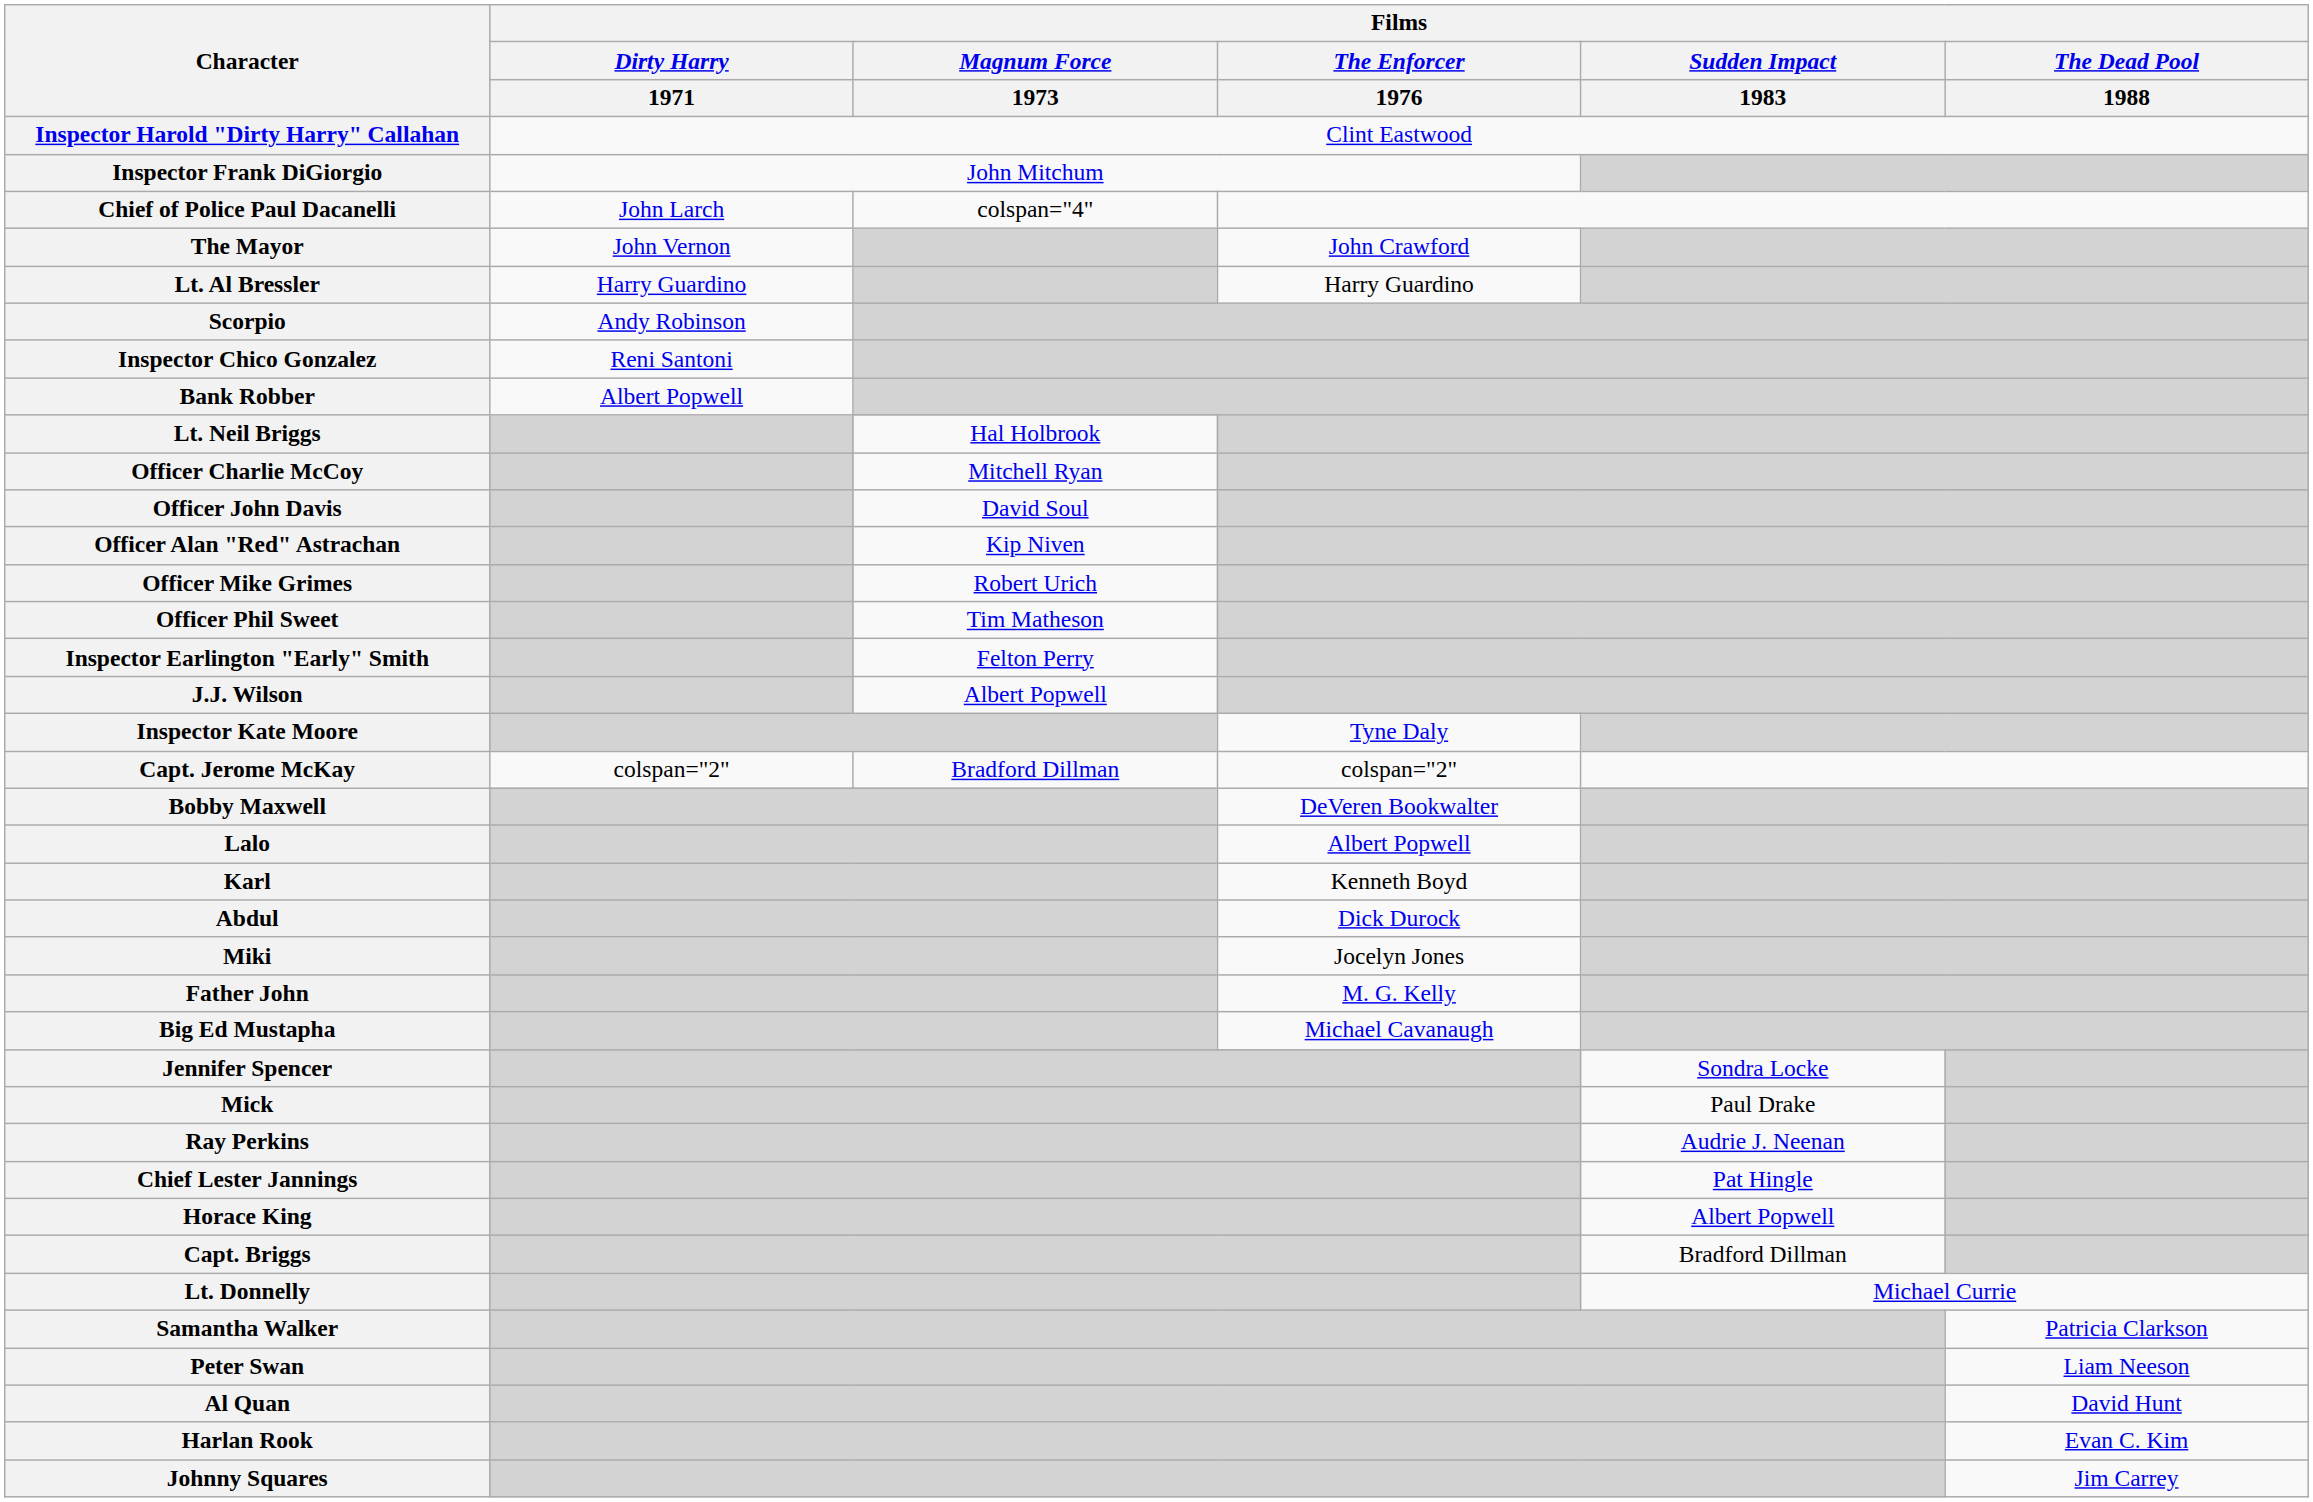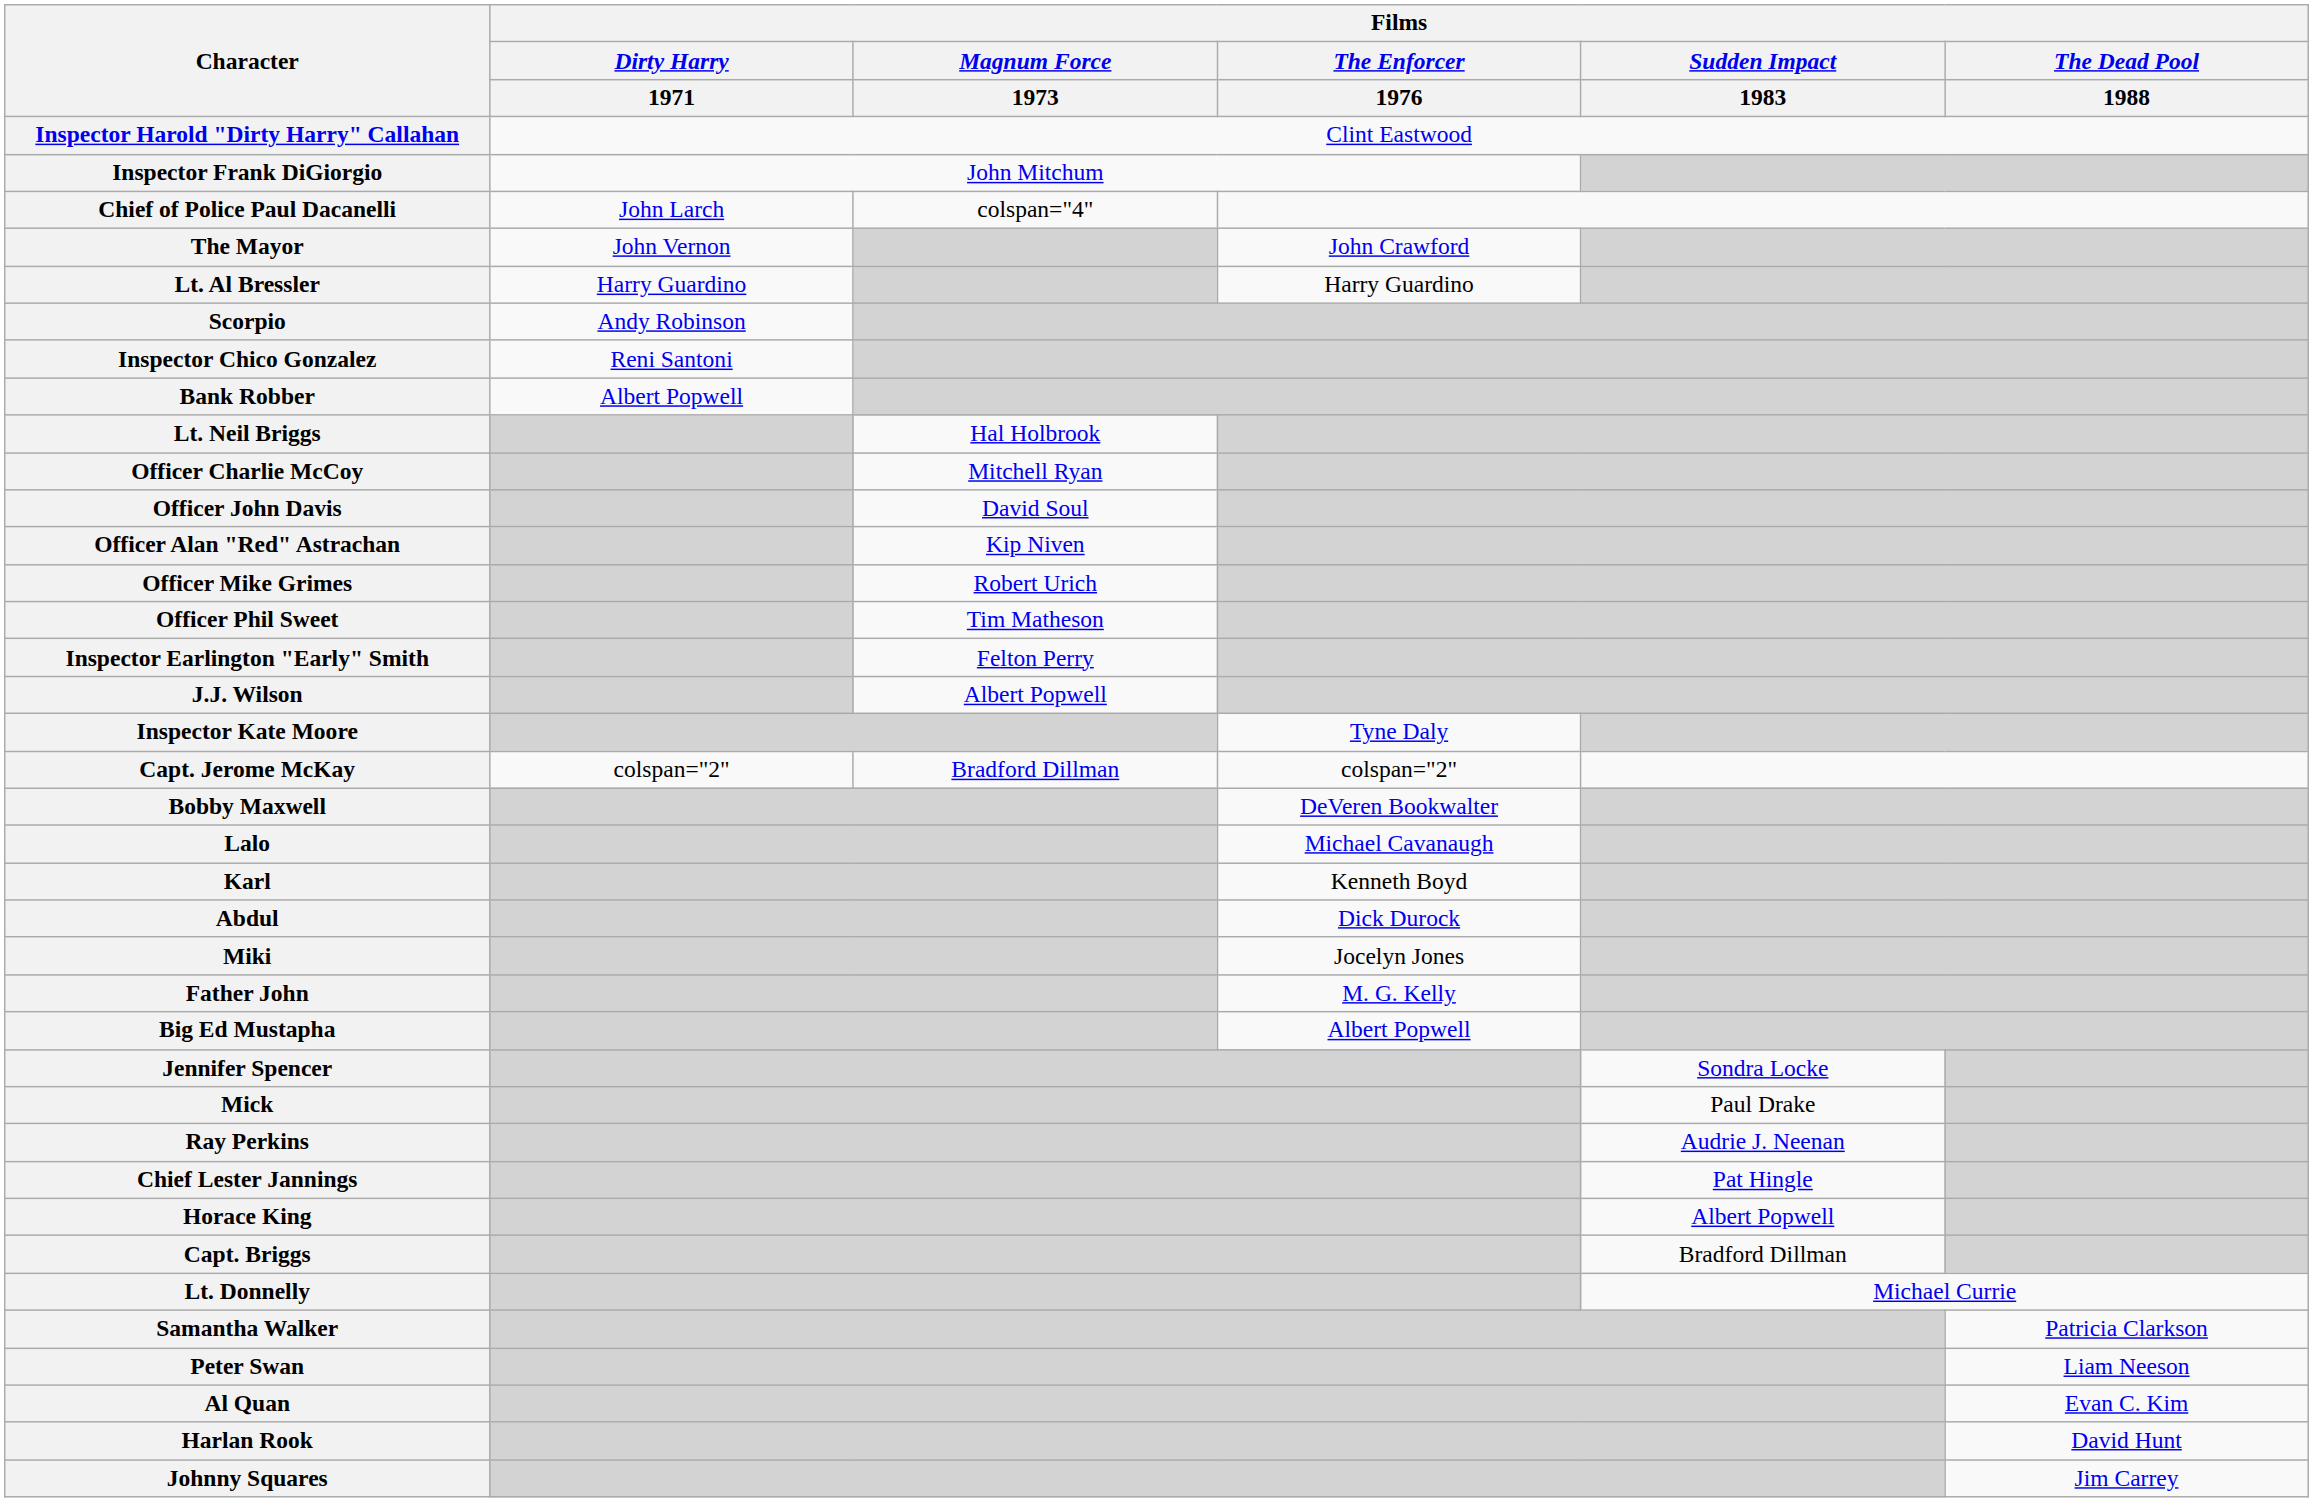(1399, 843) Albert Popwell -> (1399, 843) Michael Cavanaugh
(1399, 1030) Michael Cavanaugh -> (1399, 1030) Albert Popwell
(2127, 1403) David Hunt -> (2127, 1403) Evan C. Kim
(2127, 1440) Evan C. Kim -> (2127, 1440) David Hunt
